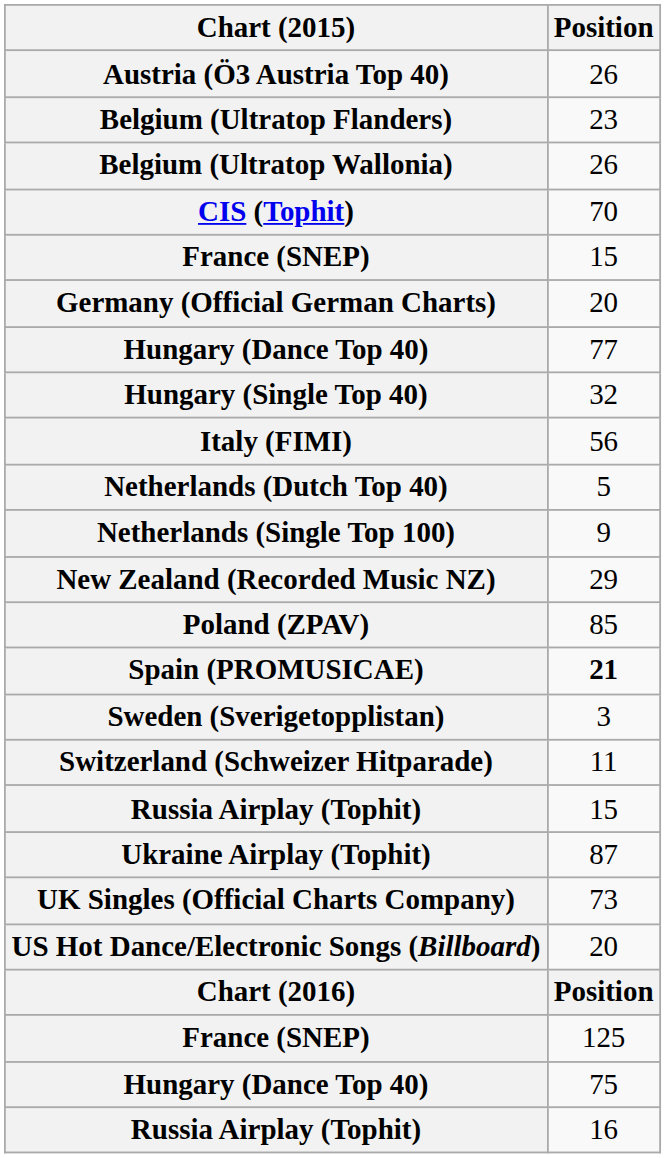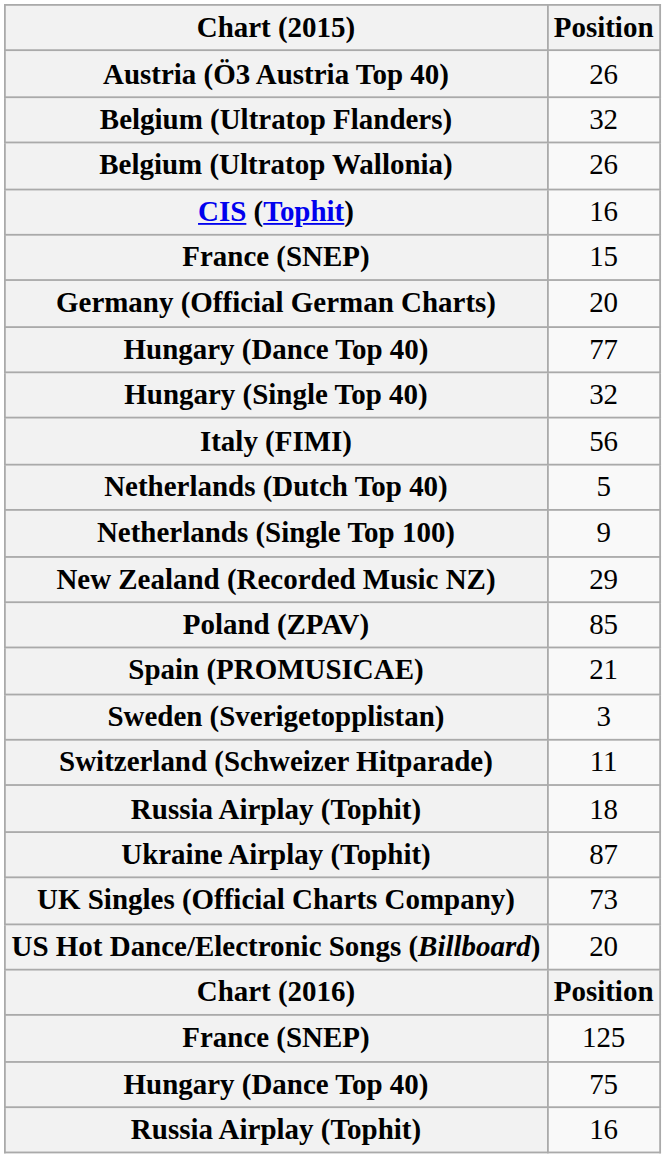(604, 119) 23 -> (604, 119) 32
(604, 211) 70 -> (604, 211) 16
(604, 670) bold -> (604, 670) normal
(604, 808) 15 -> (604, 808) 18
